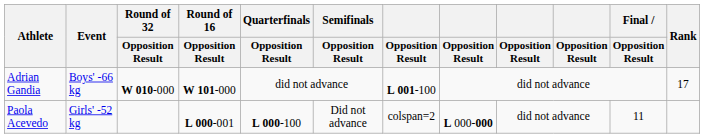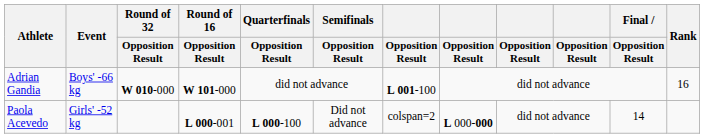(683, 84) 17 -> (683, 84) 16
(639, 117) 11 -> (639, 117) 14
